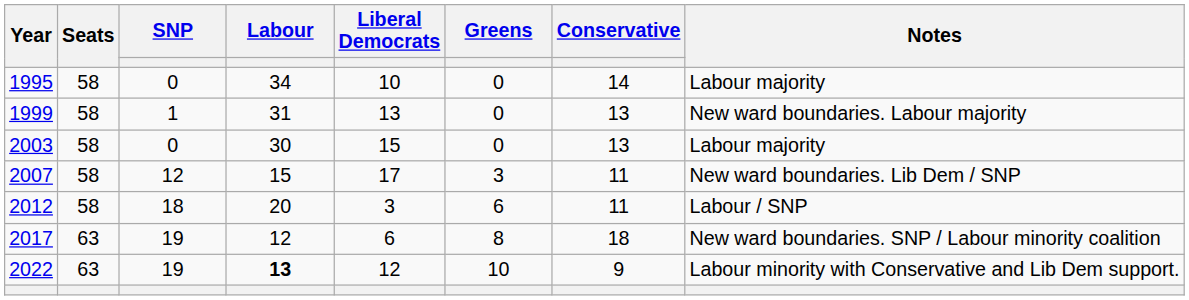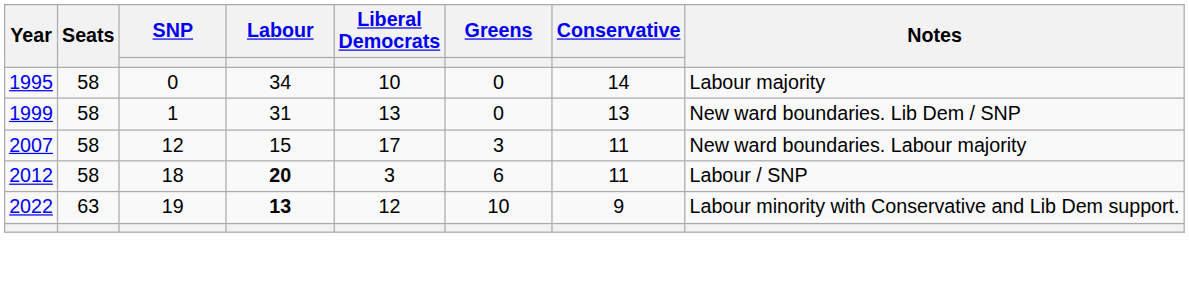(858, 113) New ward boundaries. Labour majority -> (855, 113) New ward boundaries. Lib Dem / SNP
- row: (31, 144)
(855, 176) New ward boundaries. Lib Dem / SNP -> (858, 144) New ward boundaries. Labour majority
(280, 207) normal -> (280, 176) bold
- row: (31, 238)
